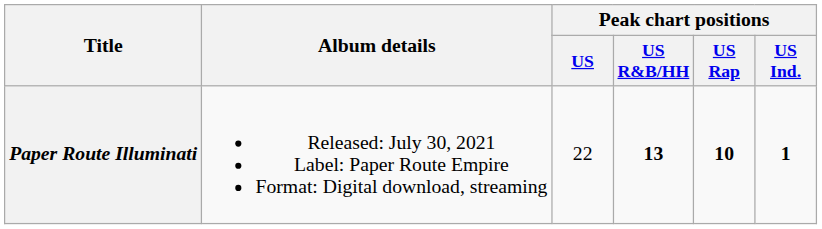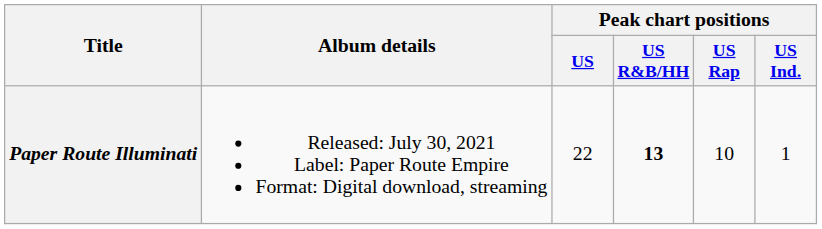(724, 154) bold -> (724, 154) normal
(786, 154) bold -> (786, 154) normal
